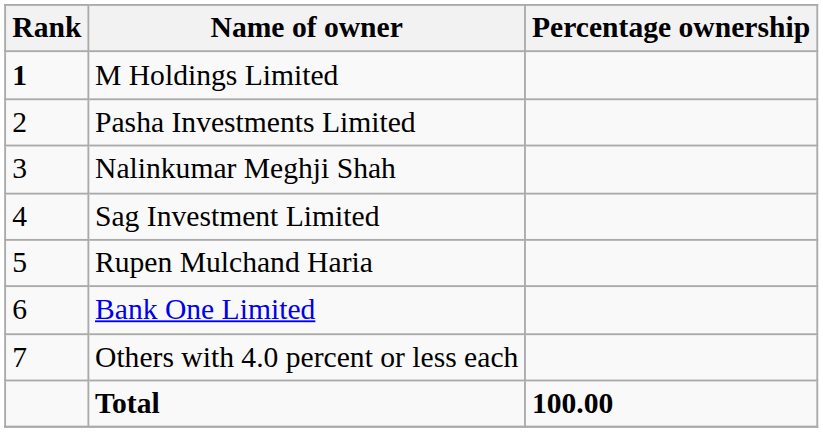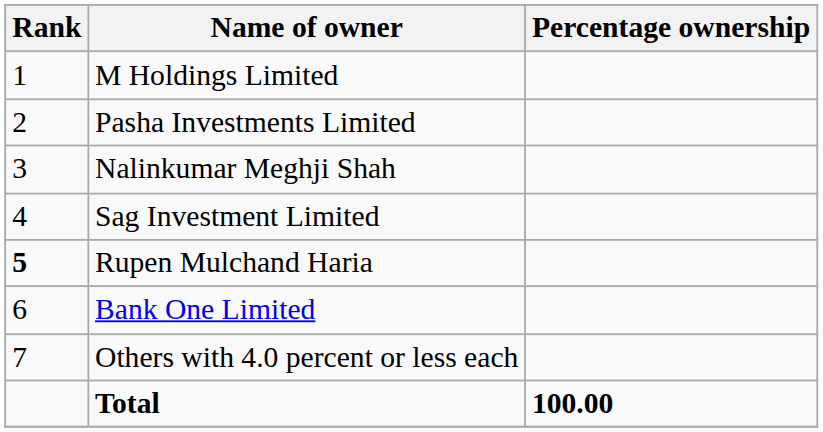(20, 74) bold -> (20, 74) normal
(20, 262) normal -> (20, 262) bold
